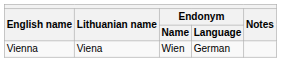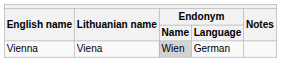(173, 49) no background -> (173, 49) lightgrey background
